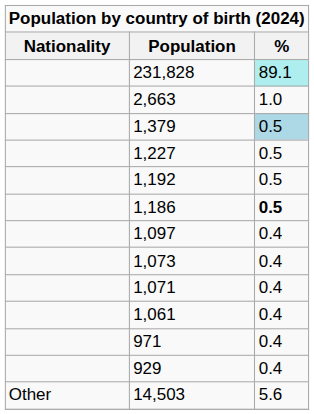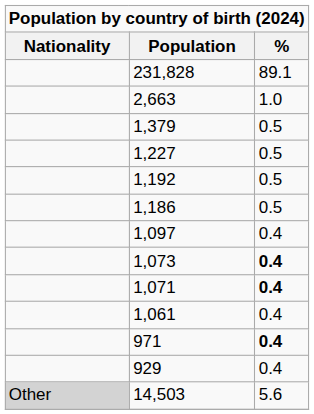(275, 72) paleturquoise background -> (275, 72) no background
(271, 126) lightblue background -> (271, 126) no background
(271, 207) bold -> (271, 207) normal
(271, 260) normal -> (271, 260) bold
(271, 287) normal -> (271, 287) bold
(271, 341) normal -> (271, 341) bold
(30, 395) no background -> (30, 395) lightgrey background
